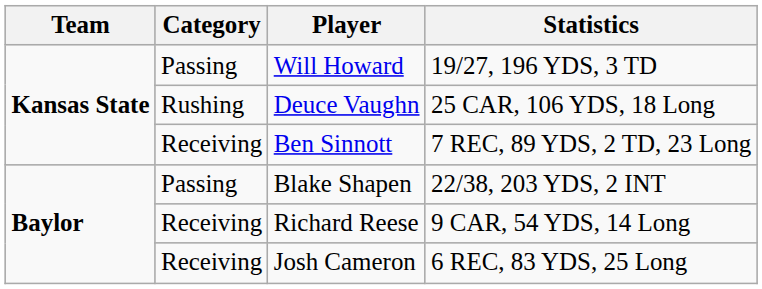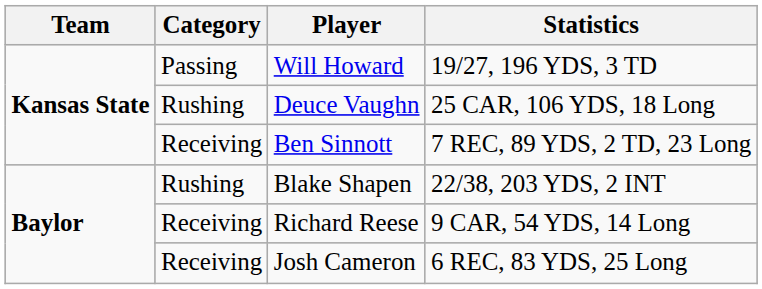(199, 183) Passing -> (203, 183) Rushing
